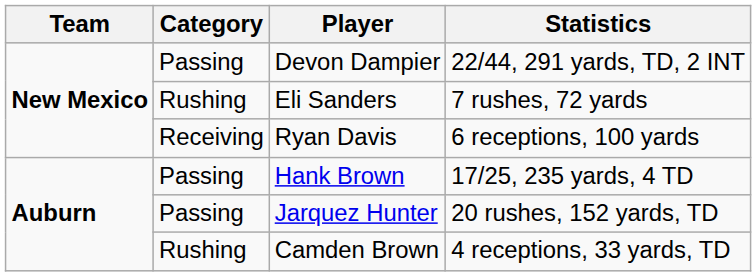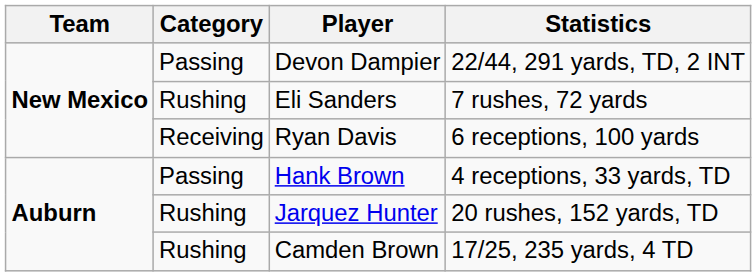(572, 175) 17/25, 235 yards, 4 TD -> (591, 175) 4 receptions, 33 yards, TD
(201, 213) Passing -> (203, 213) Rushing
(591, 251) 4 receptions, 33 yards, TD -> (572, 251) 17/25, 235 yards, 4 TD
